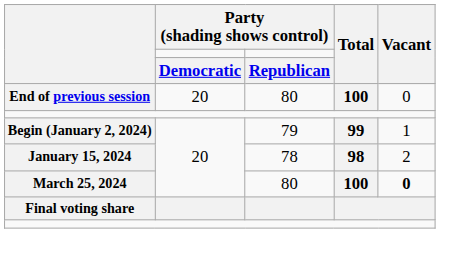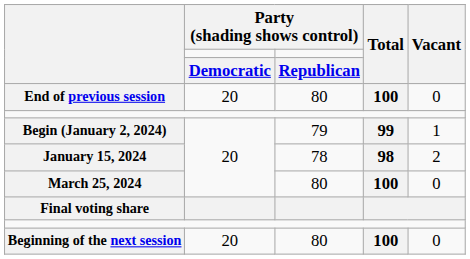(406, 183) bold -> (436, 183) normal
+ row: (95, 241)
